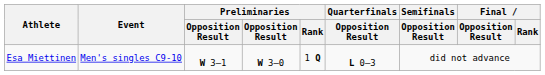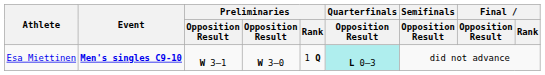(131, 57) normal -> (131, 57) bold
(362, 63) no background -> (362, 63) paleturquoise background
